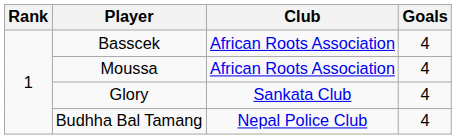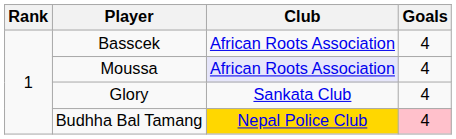(302, 69) no background -> (302, 69) lavender background
(302, 120) no background -> (302, 120) gold background
(425, 120) no background -> (425, 120) pink background
